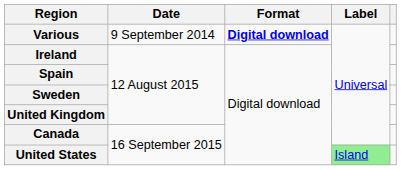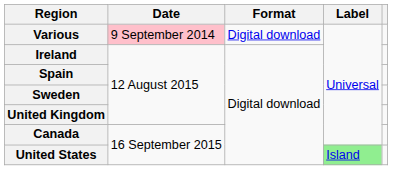(163, 34) no background -> (163, 34) pink background
(278, 34) bold -> (274, 34) normal
